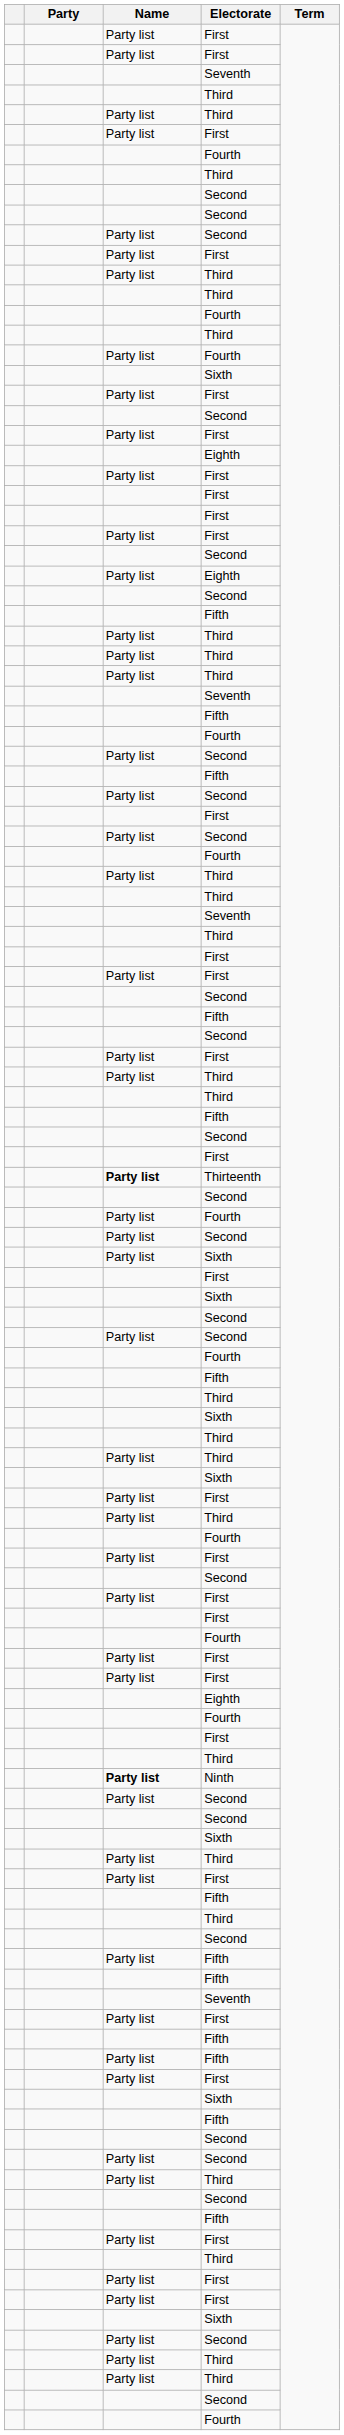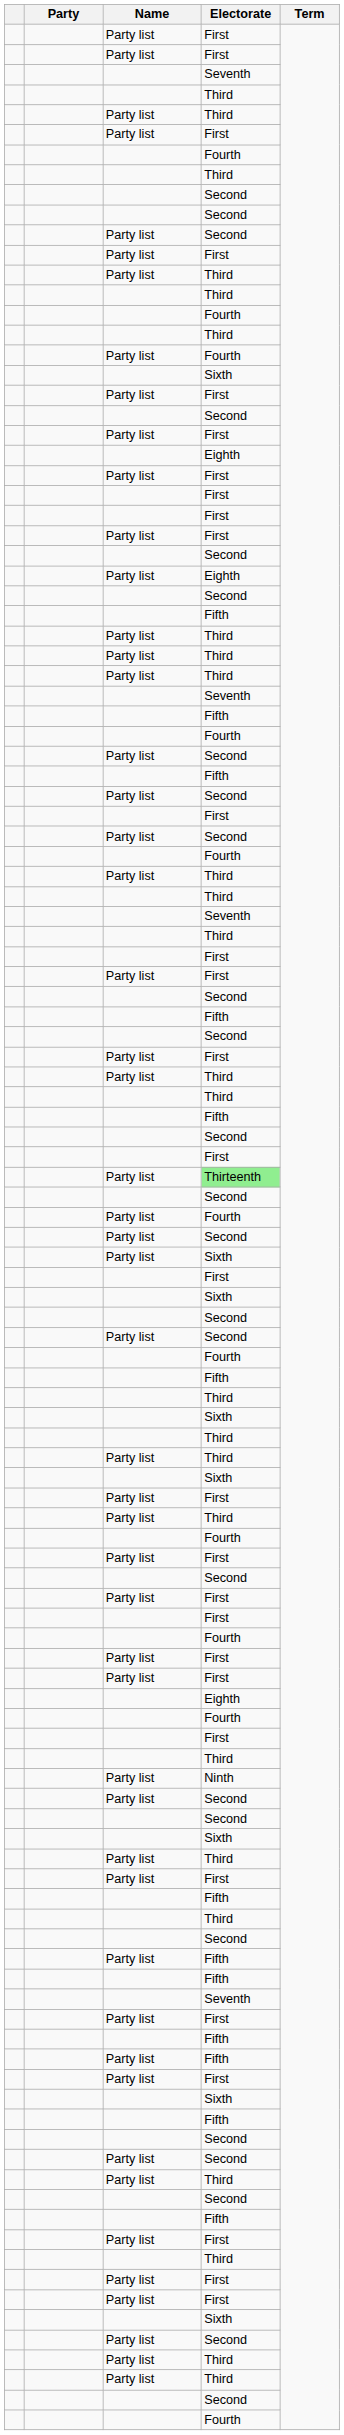(132, 1177) bold -> (130, 1177) normal
(233, 1177) no background -> (233, 1177) lightgreen background
(132, 1778) bold -> (130, 1778) normal
